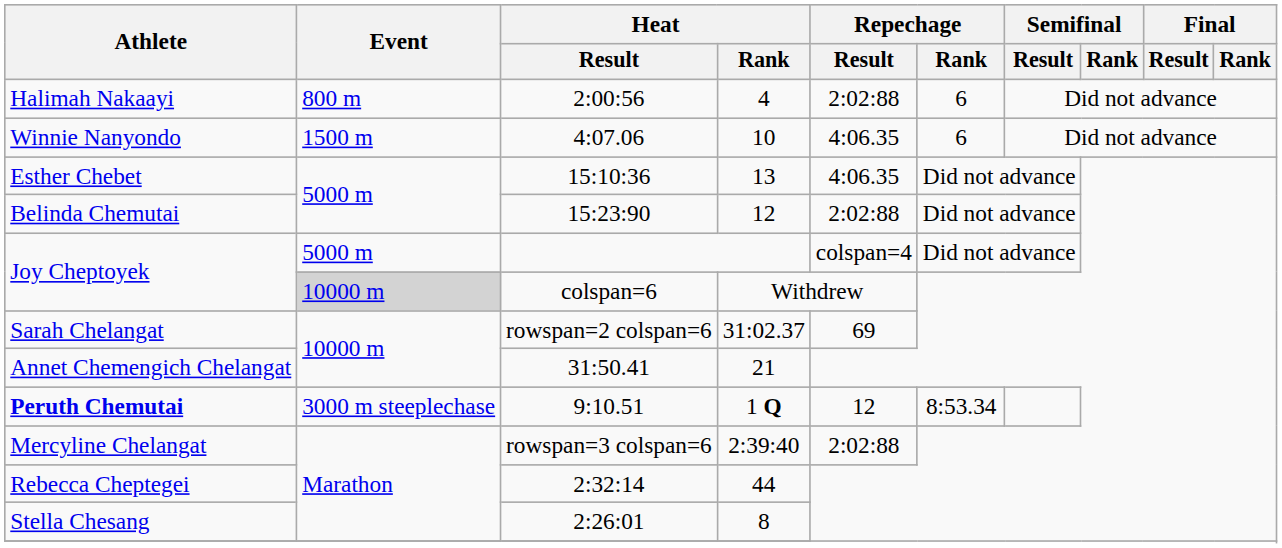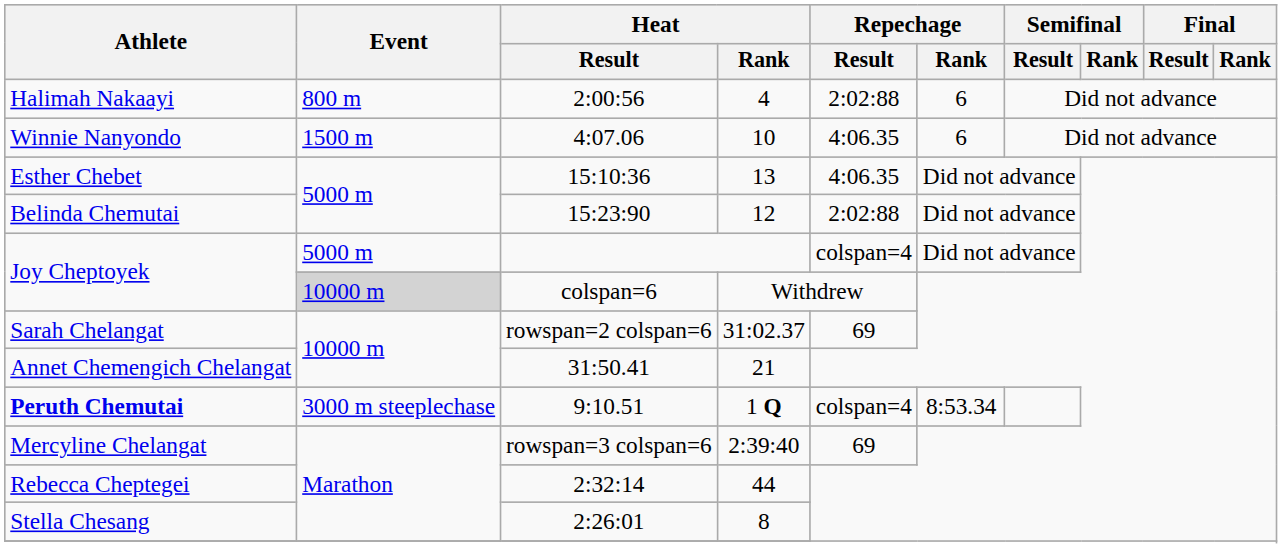(864, 406) 12 -> (864, 406) colspan=4
(864, 445) 2:02:88 -> (864, 445) 69
